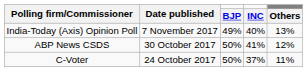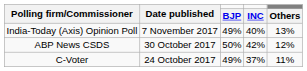(256, 45) 41% -> (256, 45) 42%
(232, 59) 50% -> (232, 59) 49%
